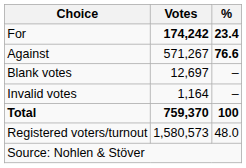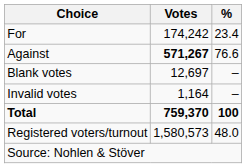(186, 34) bold -> (186, 34) normal
(227, 34) bold -> (227, 34) normal
(186, 53) normal -> (186, 53) bold
(227, 53) bold -> (227, 53) normal
